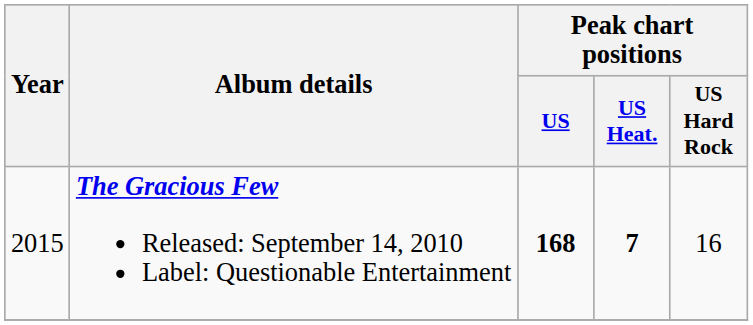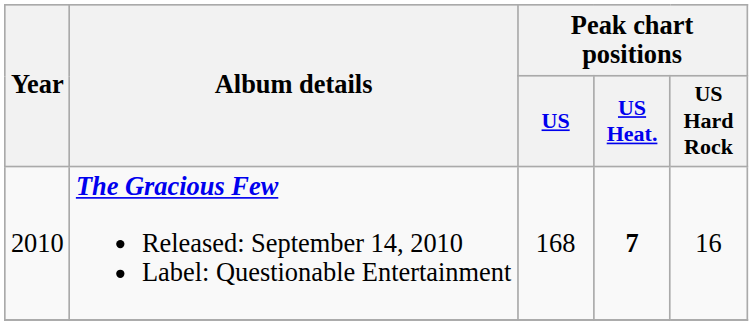(37, 242) 2015 -> (37, 242) 2010
(556, 242) bold -> (556, 242) normal
